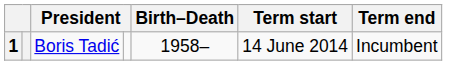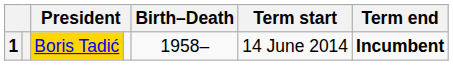(77, 45) no background -> (77, 45) gold background
(397, 45) normal -> (400, 45) bold
